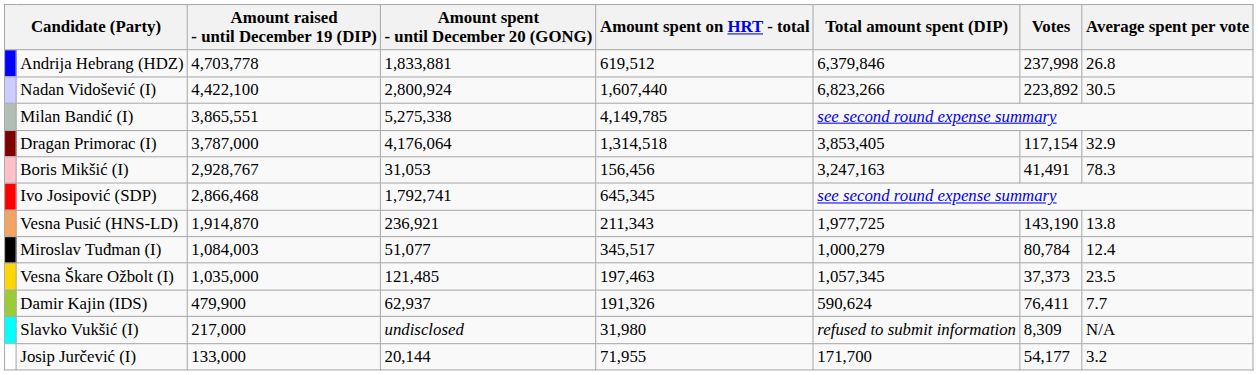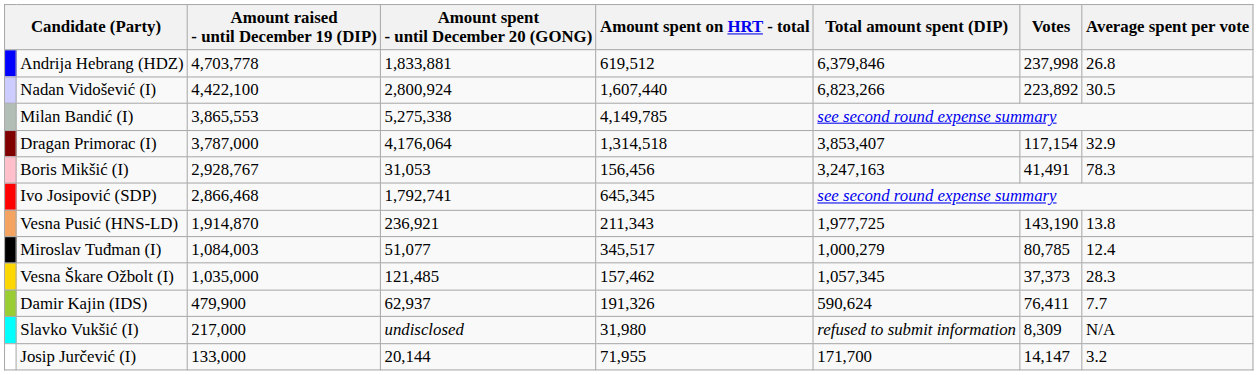(225, 116) 3,865,551 -> (225, 116) 3,865,553
(851, 143) 3,853,405 -> (851, 143) 3,853,407
(1047, 249) 80,784 -> (1047, 249) 80,785
(627, 276) 197,463 -> (627, 276) 157,462
(1101, 276) 23.5 -> (1101, 276) 28.3
(1047, 356) 54,177 -> (1047, 356) 14,147
